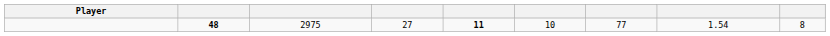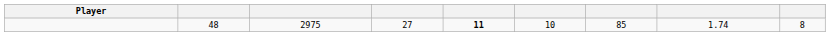(214, 25) bold -> (214, 25) normal
(621, 25) 77 -> (621, 25) 85
(718, 25) 1.54 -> (718, 25) 1.74
